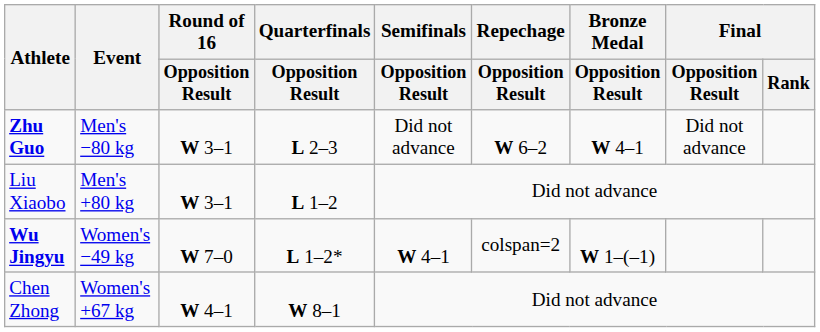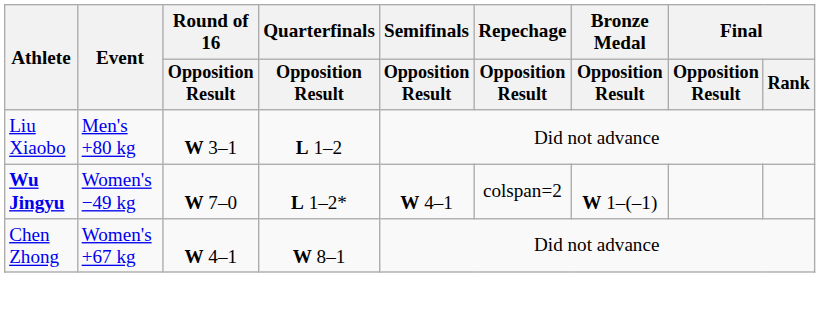- row: (27, 137)
